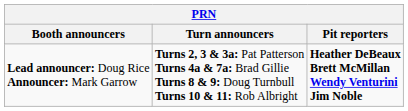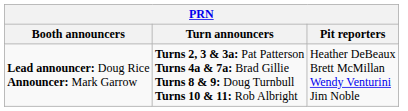(355, 75) bold -> (353, 75) normal
